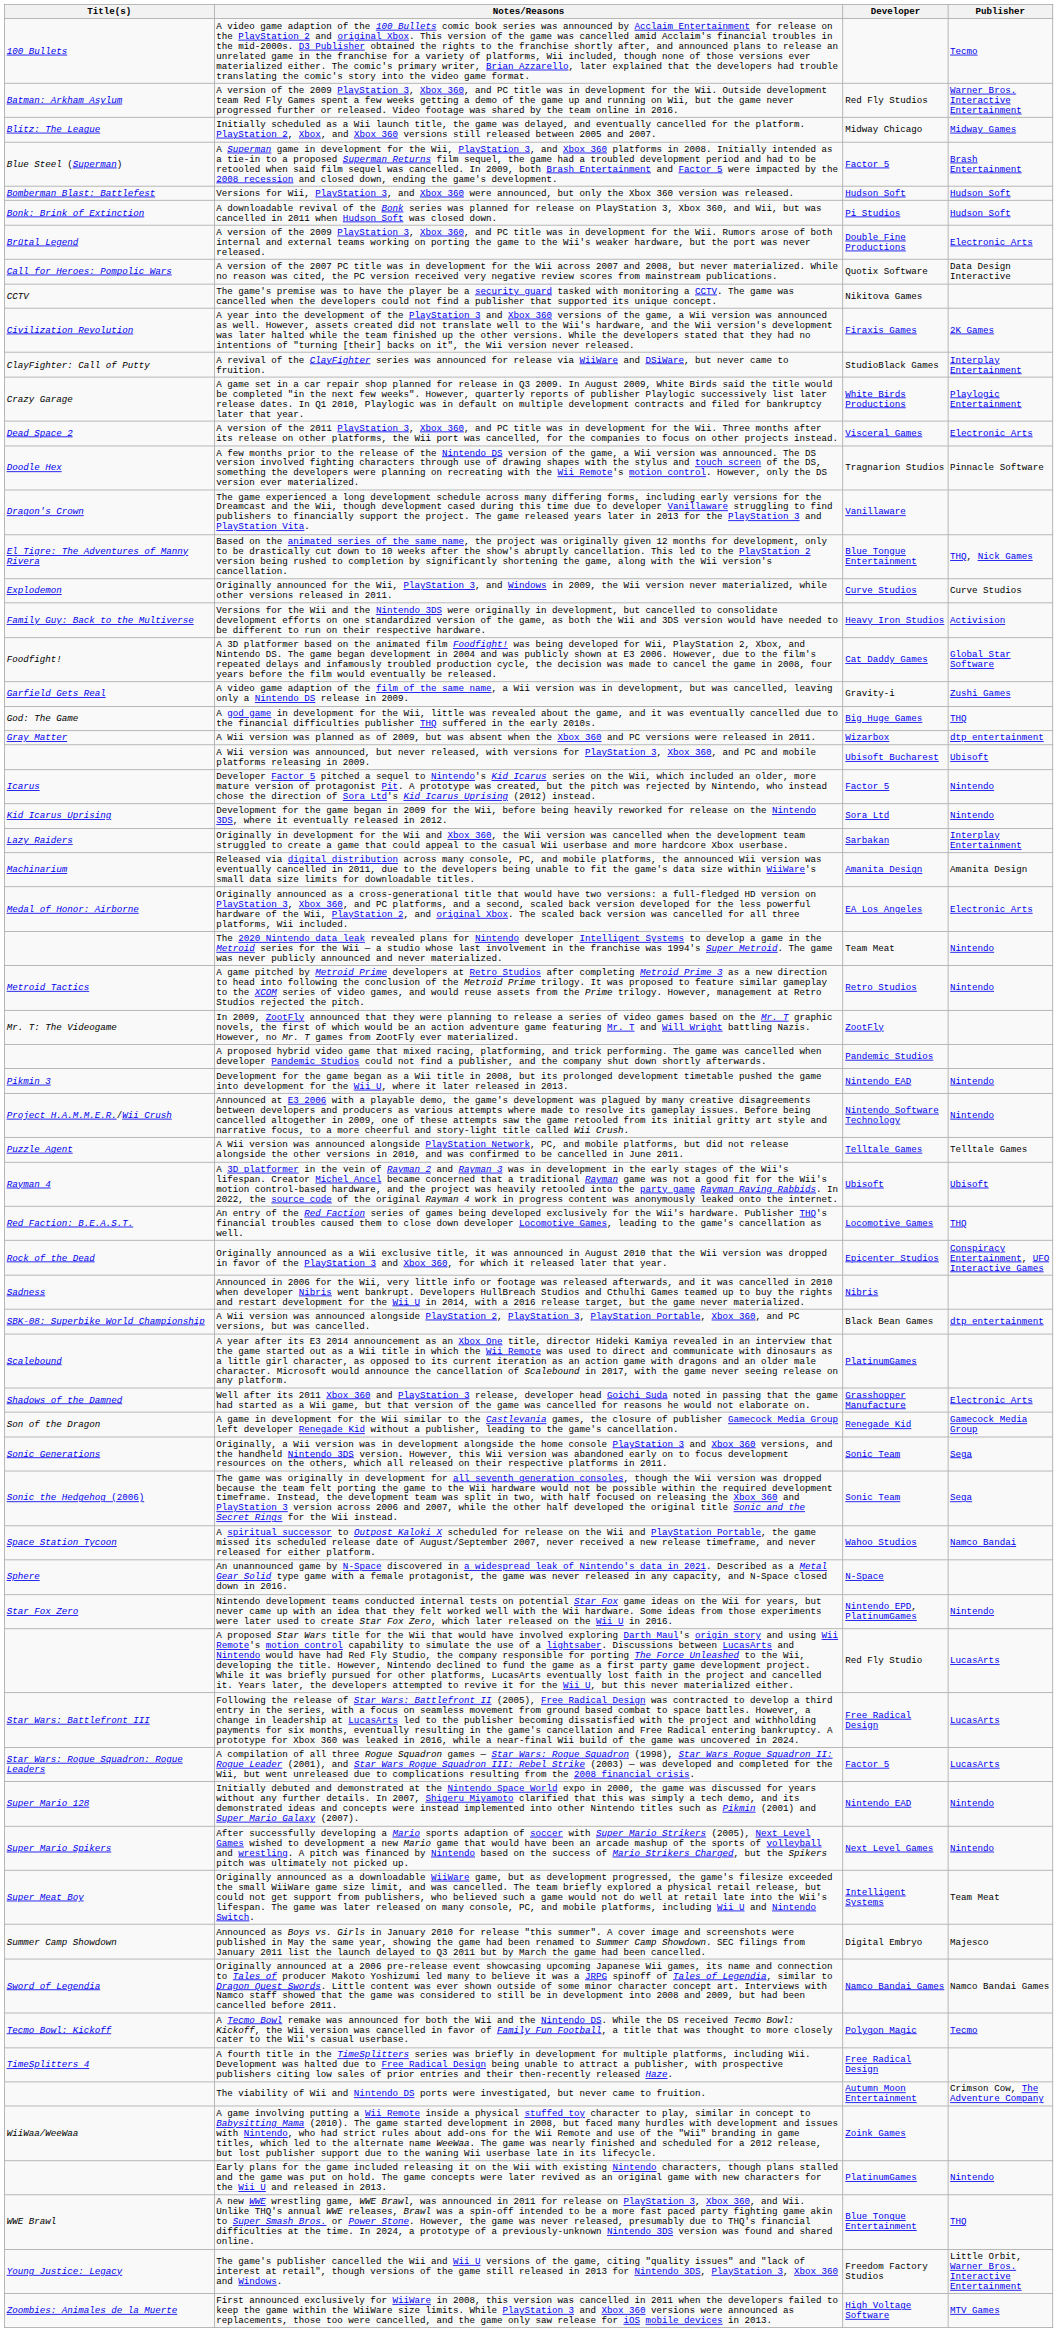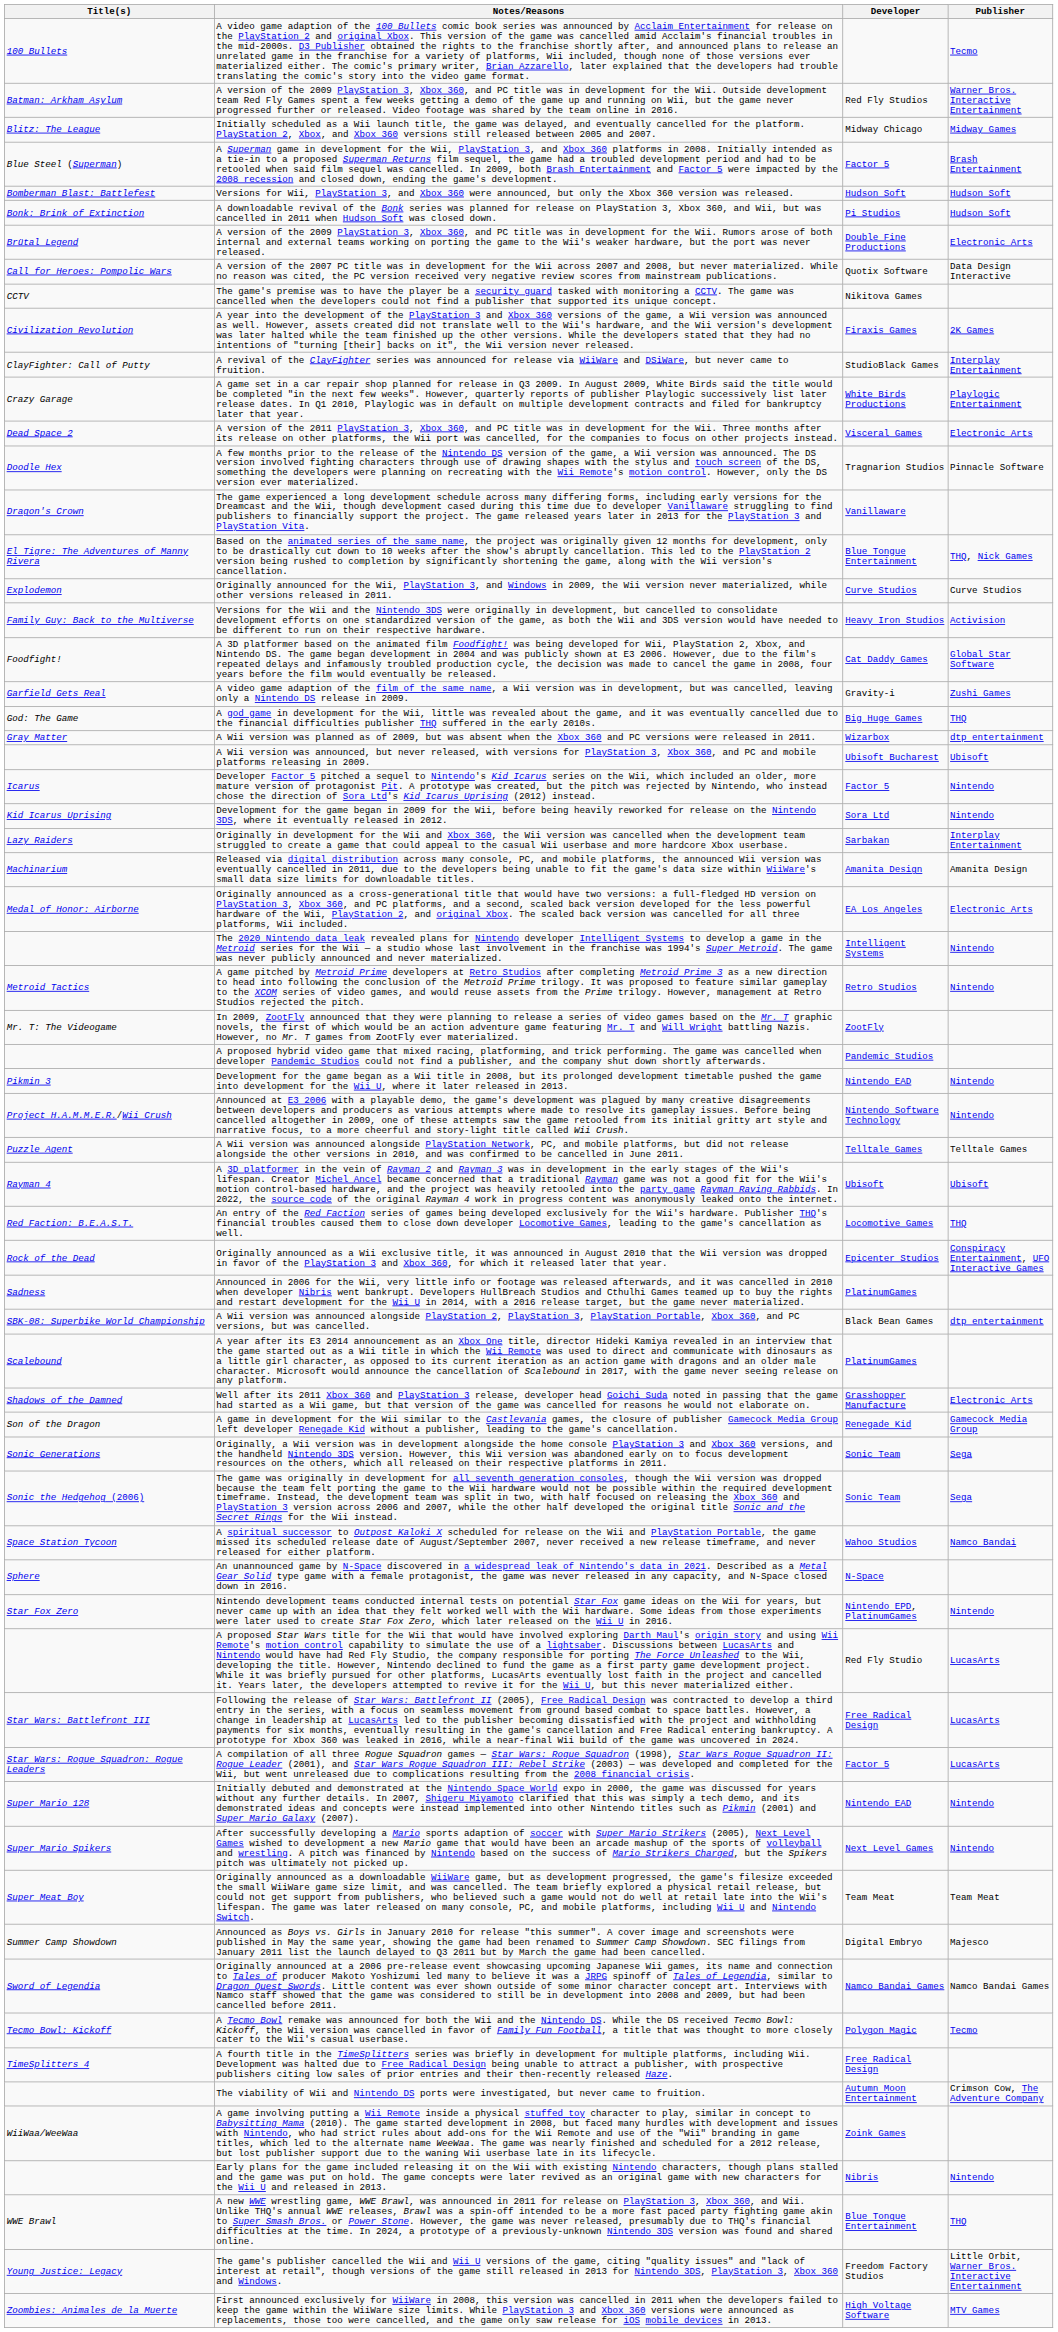(870, 949) Team Meat -> (876, 949) Intelligent Systems
(862, 1292) Nibris -> (881, 1292) PlatinumGames
(876, 1897) Intelligent Systems -> (870, 1897) Team Meat
(881, 2178) PlatinumGames -> (862, 2178) Nibris
